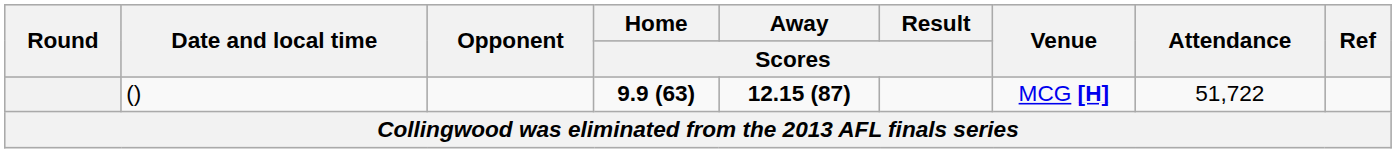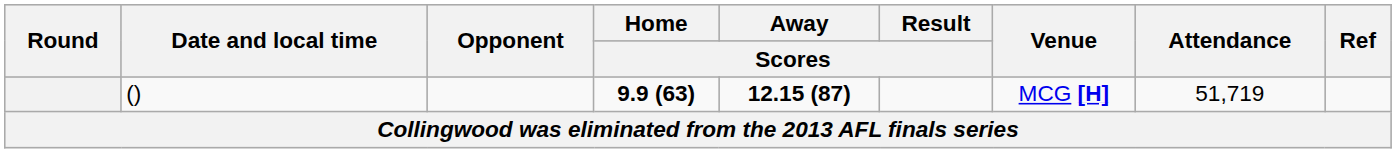(1230, 94) 51,722 -> (1230, 94) 51,719
